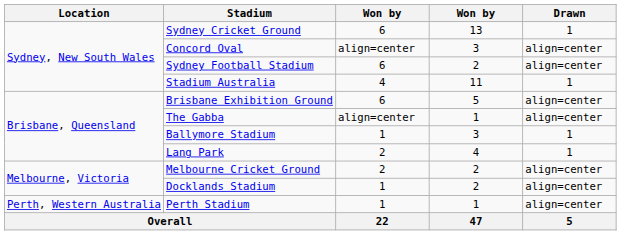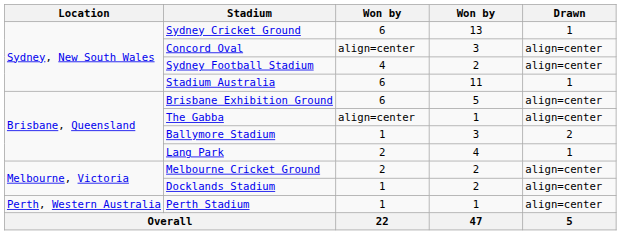(382, 65) 6 -> (382, 65) 4
(382, 83) 4 -> (382, 83) 6
(570, 135) 1 -> (570, 135) 2
